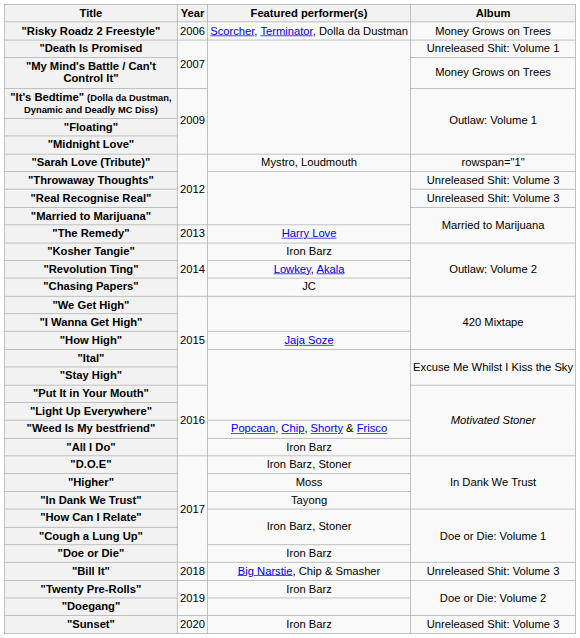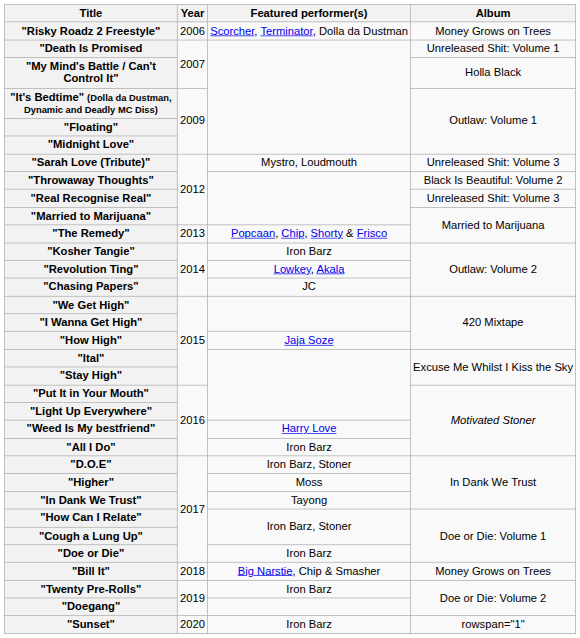(493, 72) Money Grows on Trees -> (493, 72) Holla Black
(493, 162) rowspan="1" -> (493, 162) Unreleased Shit: Volume 3
(493, 180) Unreleased Shit: Volume 3 -> (493, 180) Black Is Beautiful: Volume 2
(309, 233) Harry Love -> (309, 233) Popcaan, Chip, Shorty & Frisco
(309, 429) Popcaan, Chip, Shorty & Frisco -> (309, 429) Harry Love
(493, 571) Unreleased Shit: Volume 3 -> (493, 571) Money Grows on Trees
(493, 624) Unreleased Shit: Volume 3 -> (493, 624) rowspan="1"
